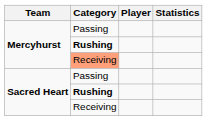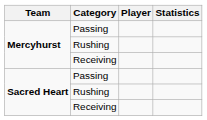(93, 44) bold -> (91, 44) normal
(95, 60) lightsalmon background -> (95, 60) no background
(93, 91) bold -> (91, 91) normal
